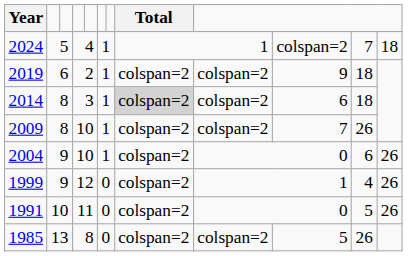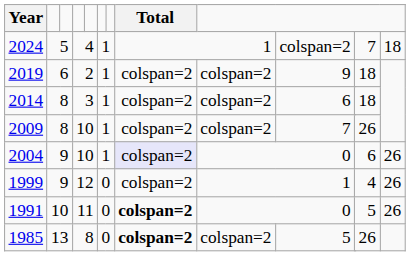(154, 100) lightgrey background -> (157, 100) no background
(154, 155) no background -> (157, 155) lavender background
(154, 210) normal -> (155, 210) bold
(154, 237) normal -> (155, 237) bold
